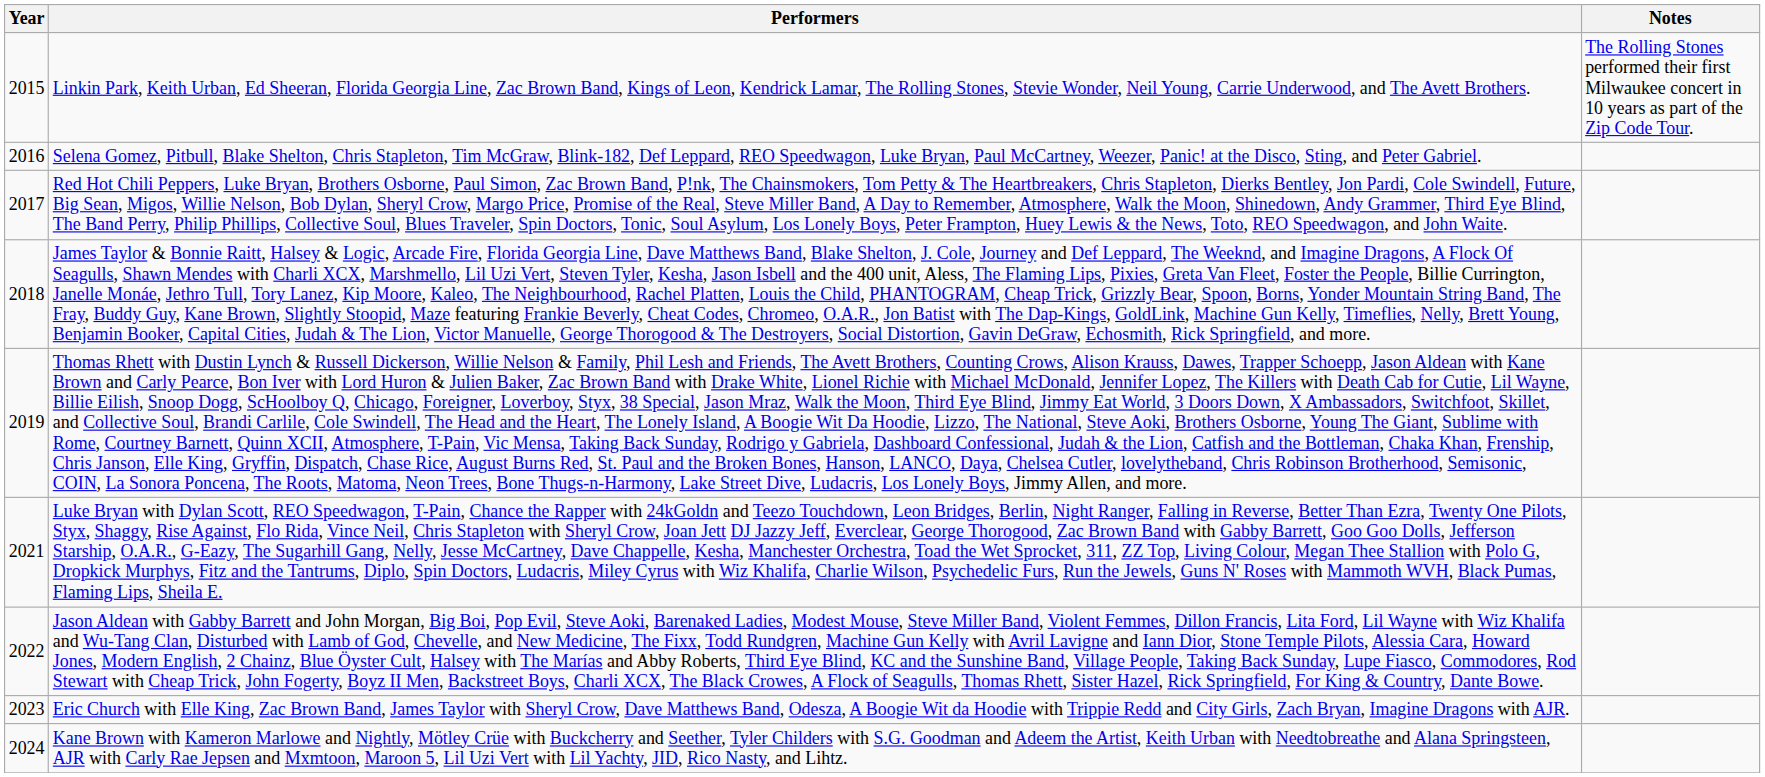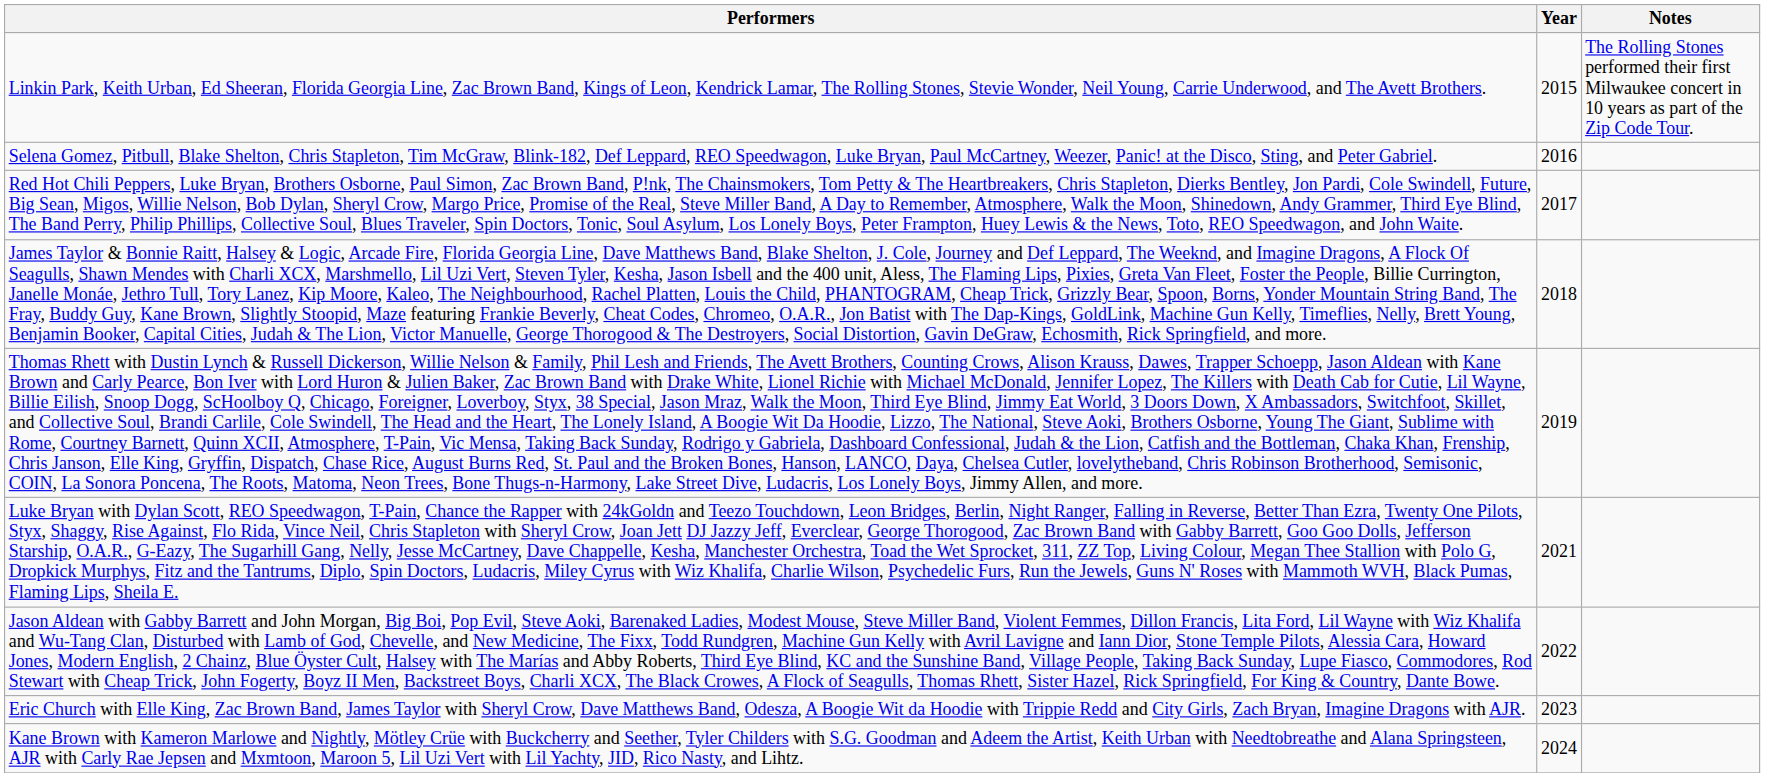columns swapped: (27, 18) <-> (815, 18)
